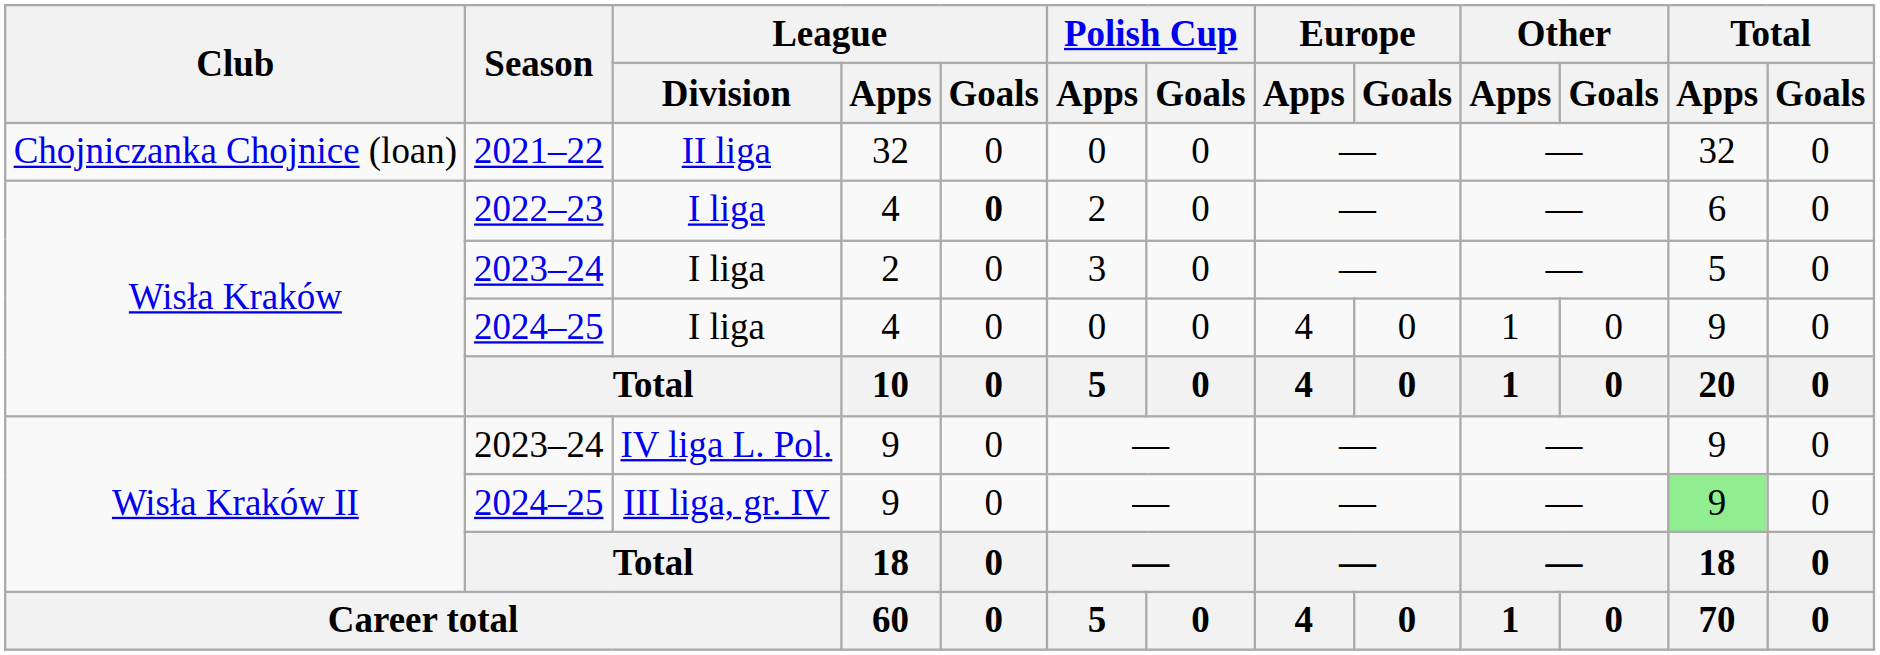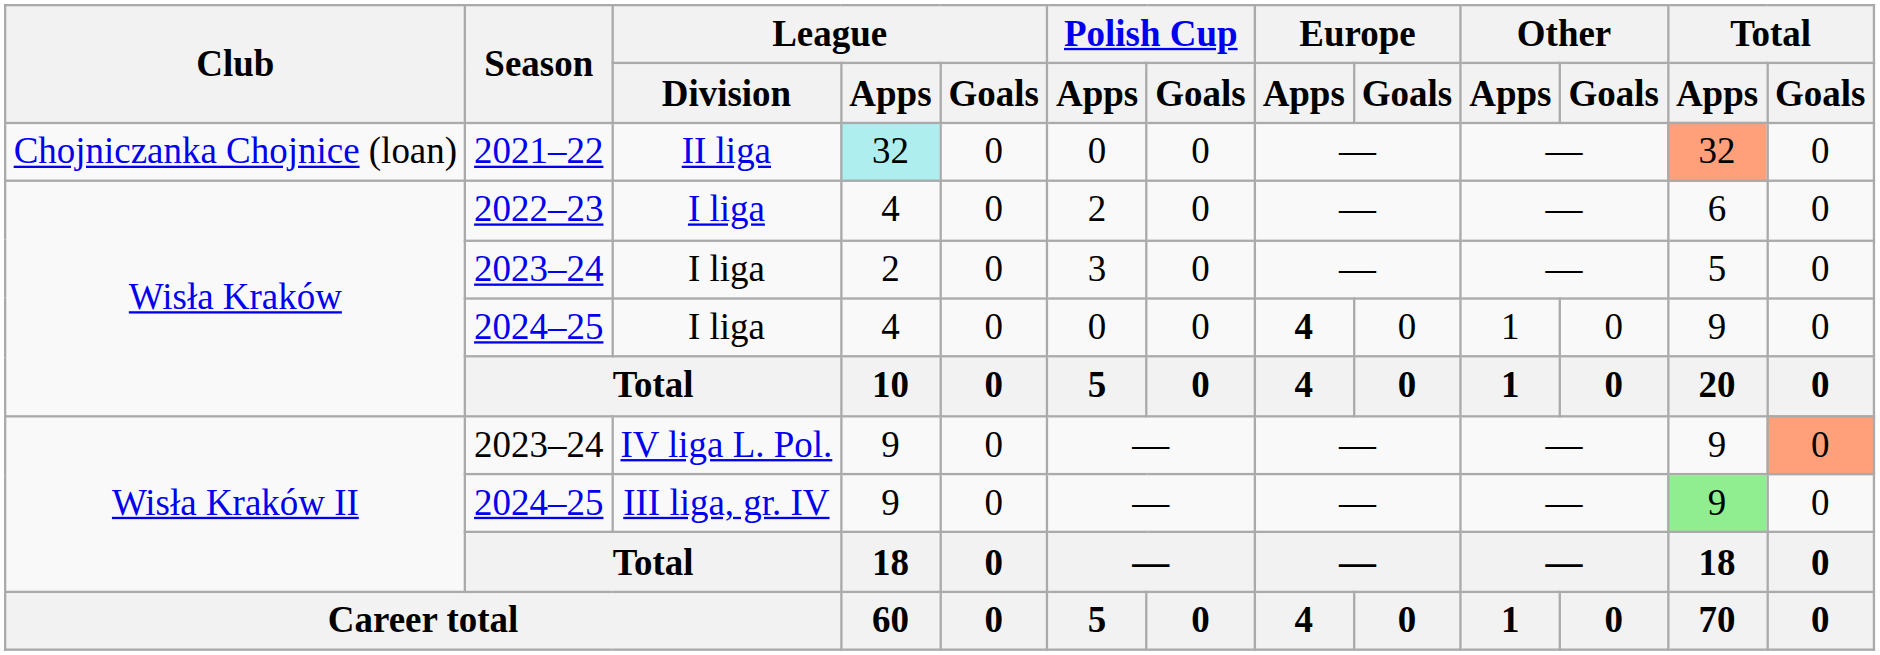(890, 151) no background -> (890, 151) paleturquoise background
(1717, 151) no background -> (1717, 151) lightsalmon background
(994, 209) bold -> (994, 209) normal
(1304, 326) normal -> (1304, 326) bold
(1820, 444) no background -> (1820, 444) lightsalmon background
